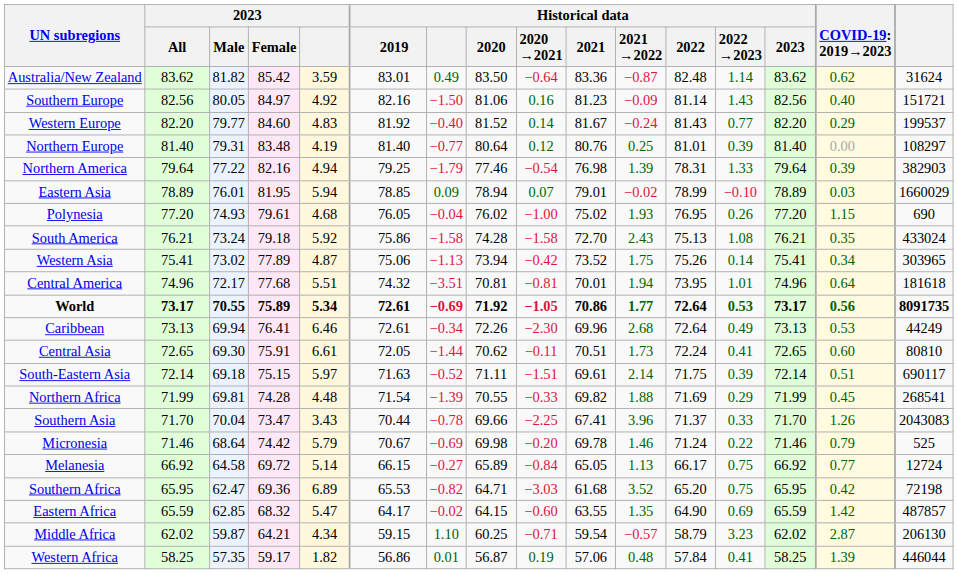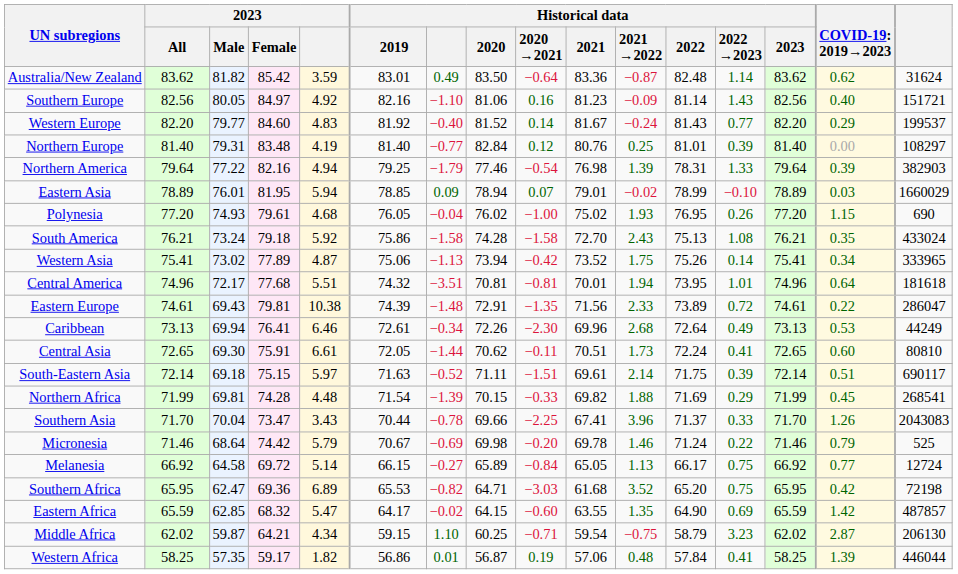(446, 100) −1.50 -> (446, 100) −1.10
(491, 146) 80.64 -> (491, 146) 82.84
(924, 260) 303965 -> (924, 260) 333965
+ row: (75, 306)
- row: (75, 306)
(491, 397) 70.55 -> (491, 397) 70.15
(641, 534) −0.57 -> (641, 534) −0.75
